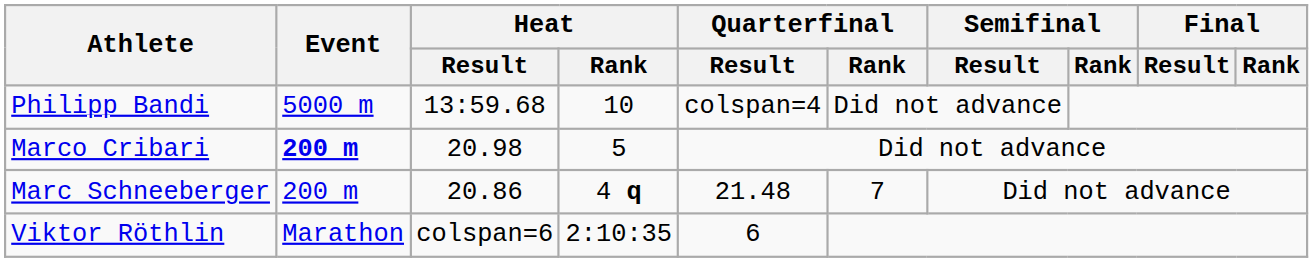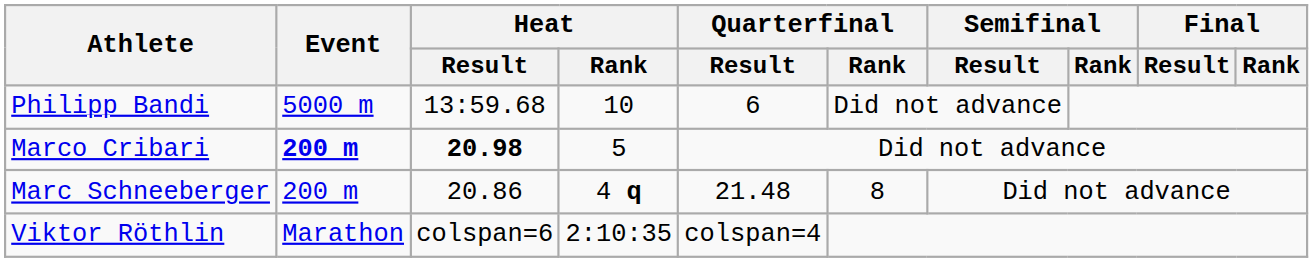(753, 107) colspan=4 -> (753, 107) 6
(485, 149) normal -> (485, 149) bold
(877, 192) 7 -> (877, 192) 8
(753, 235) 6 -> (753, 235) colspan=4
